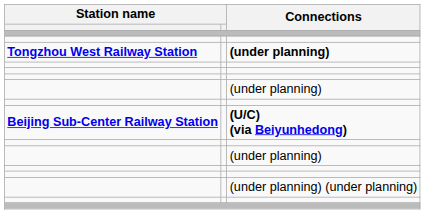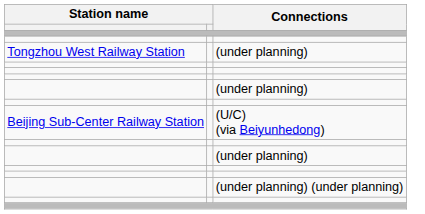(102, 52) bold -> (96, 52) normal
(280, 52) bold -> (262, 52) normal
(113, 122) bold -> (106, 122) normal
(288, 122) bold -> (270, 122) normal
